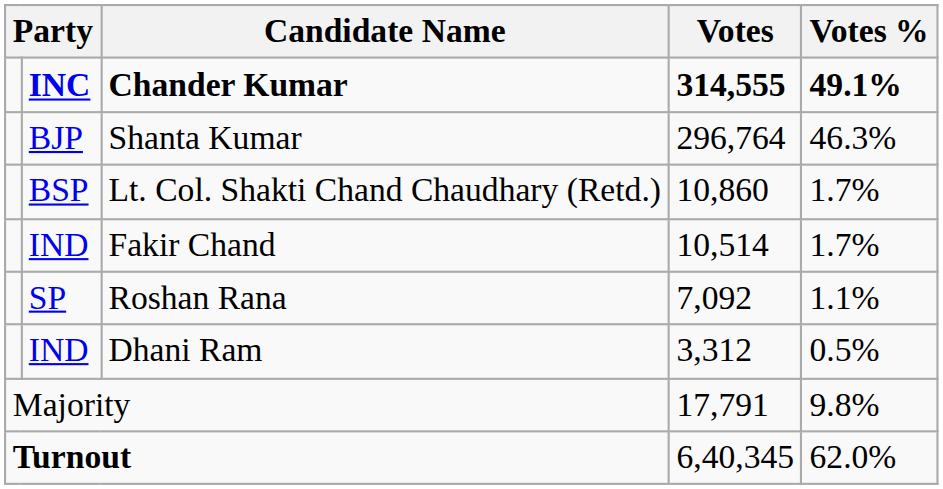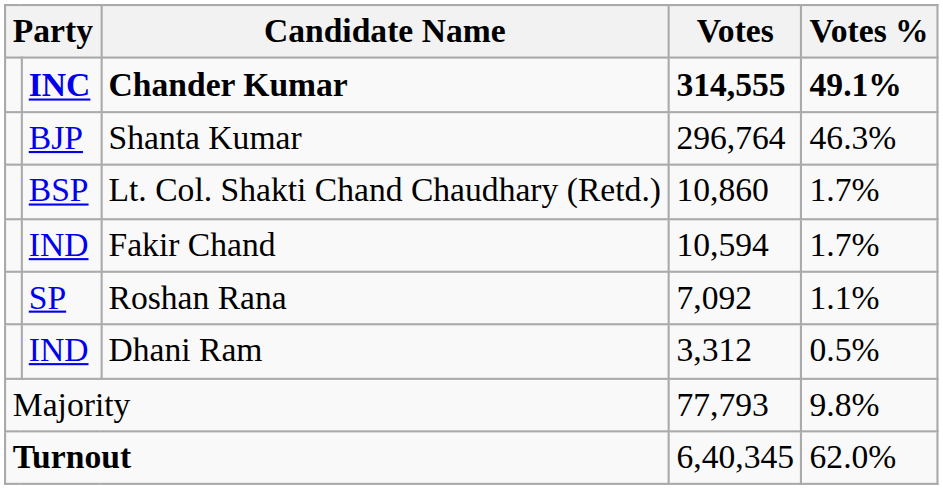(723, 244) 10,514 -> (723, 244) 10,594
(723, 404) 17,791 -> (723, 404) 77,793
